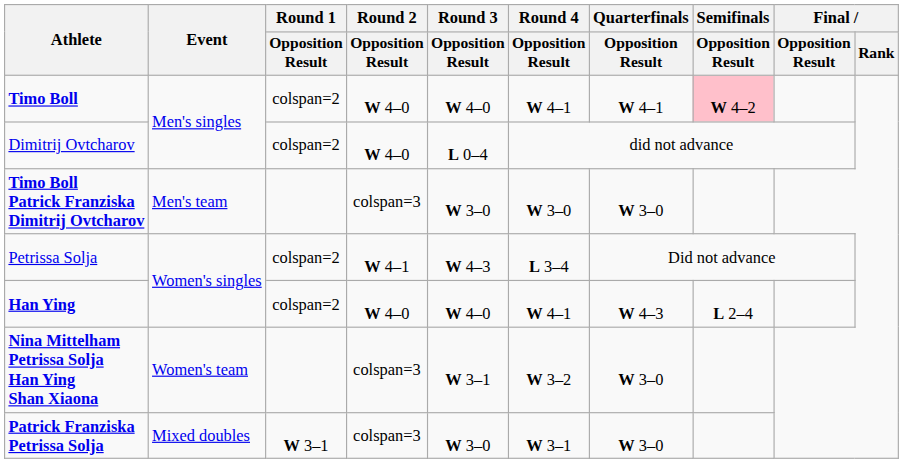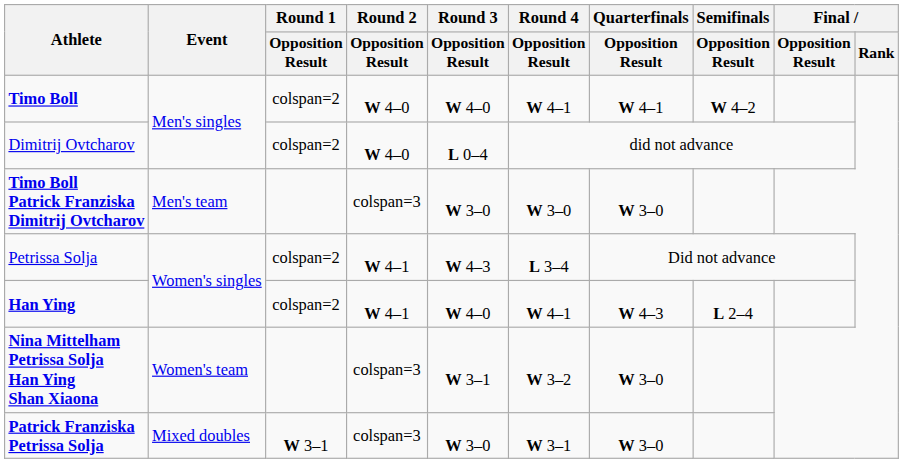(733, 108) pink background -> (733, 108) no background
(387, 313) W 4–0 -> (387, 313) W 4–1
